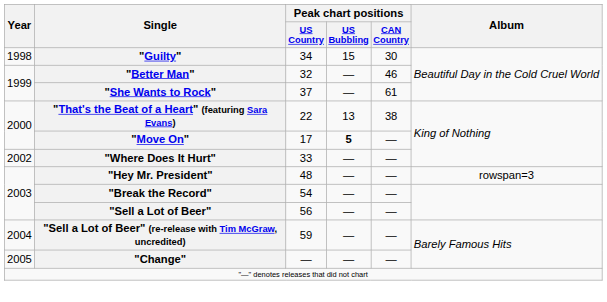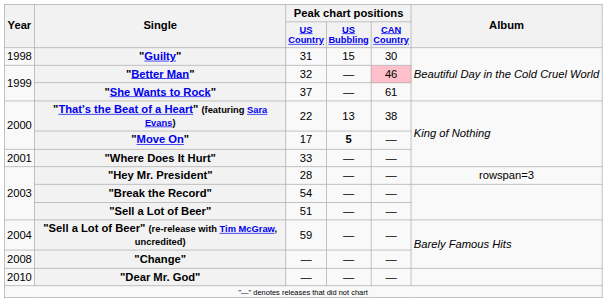(306, 56) 34 -> (306, 56) 31
(391, 74) no background -> (391, 74) pink background
(19, 157) 2002 -> (19, 157) 2001
(306, 175) 48 -> (306, 175) 28
(306, 211) 56 -> (306, 211) 51
(19, 259) 2005 -> (19, 259) 2008
+ row: (160, 277)
